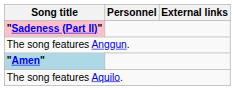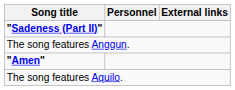(55, 28) pink background -> (55, 28) no background
(26, 61) lightblue background -> (26, 61) no background
